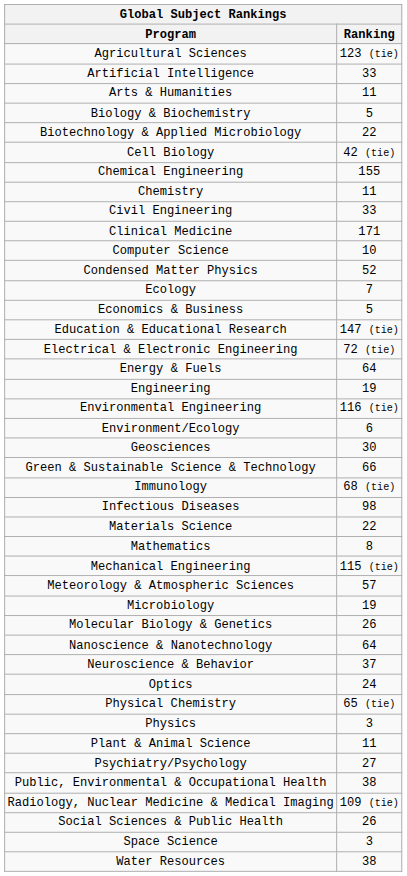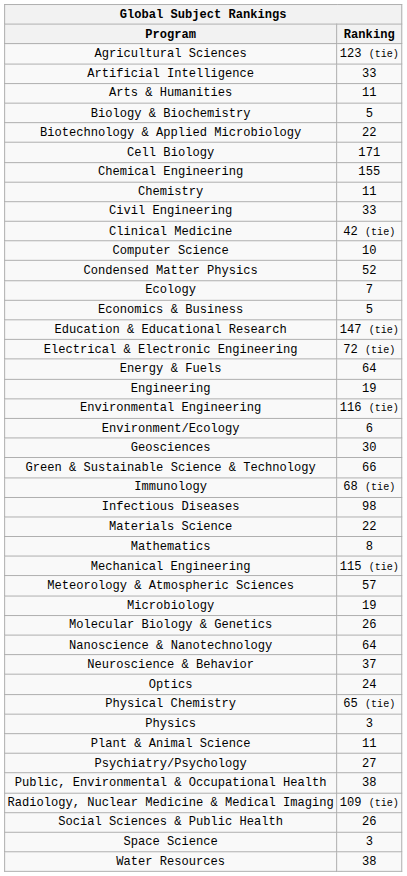(369, 152) 42 (tie) -> (369, 152) 171
(369, 231) 171 -> (369, 231) 42 (tie)
